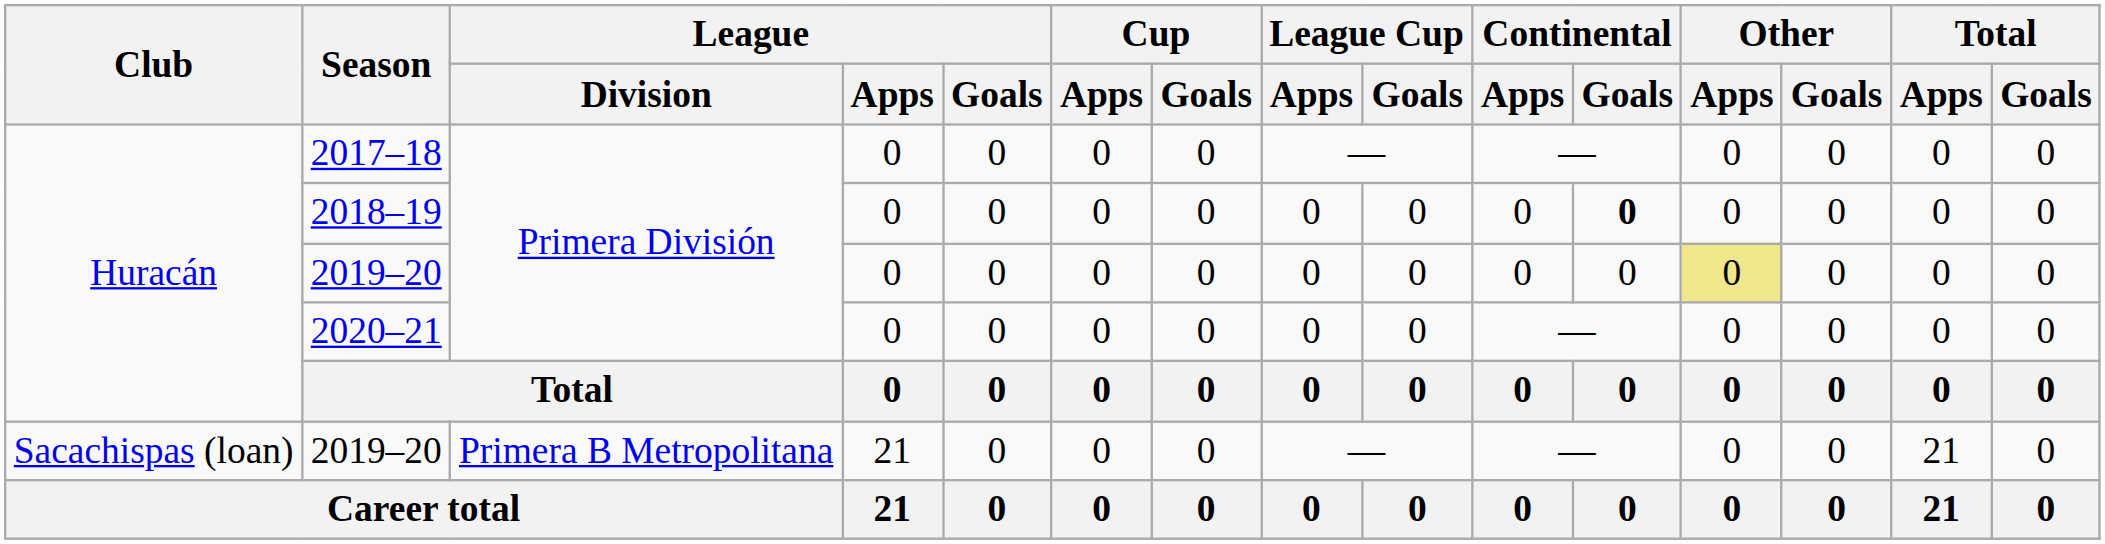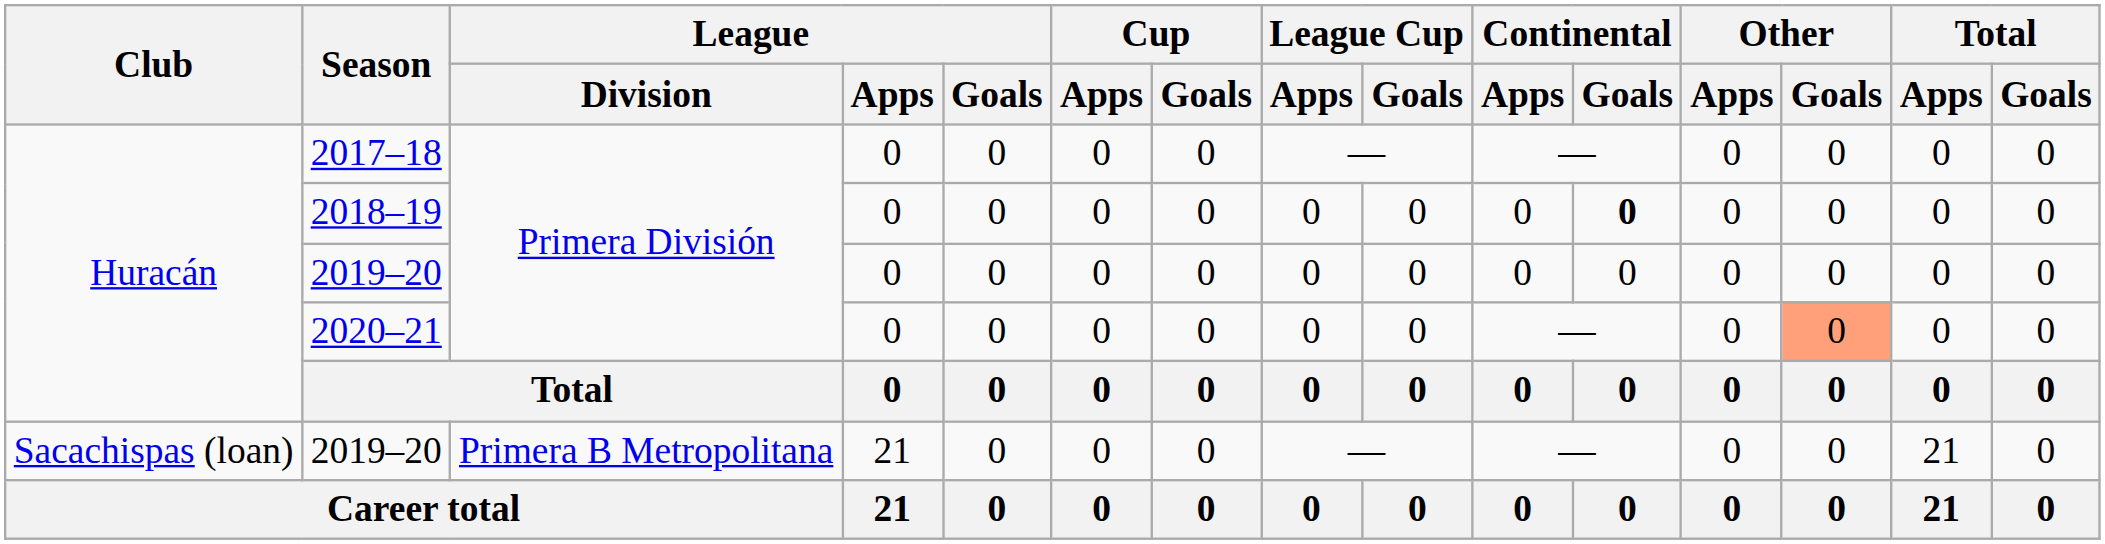(1732, 271) khaki background -> (1732, 271) no background
(1837, 331) no background -> (1837, 331) lightsalmon background
